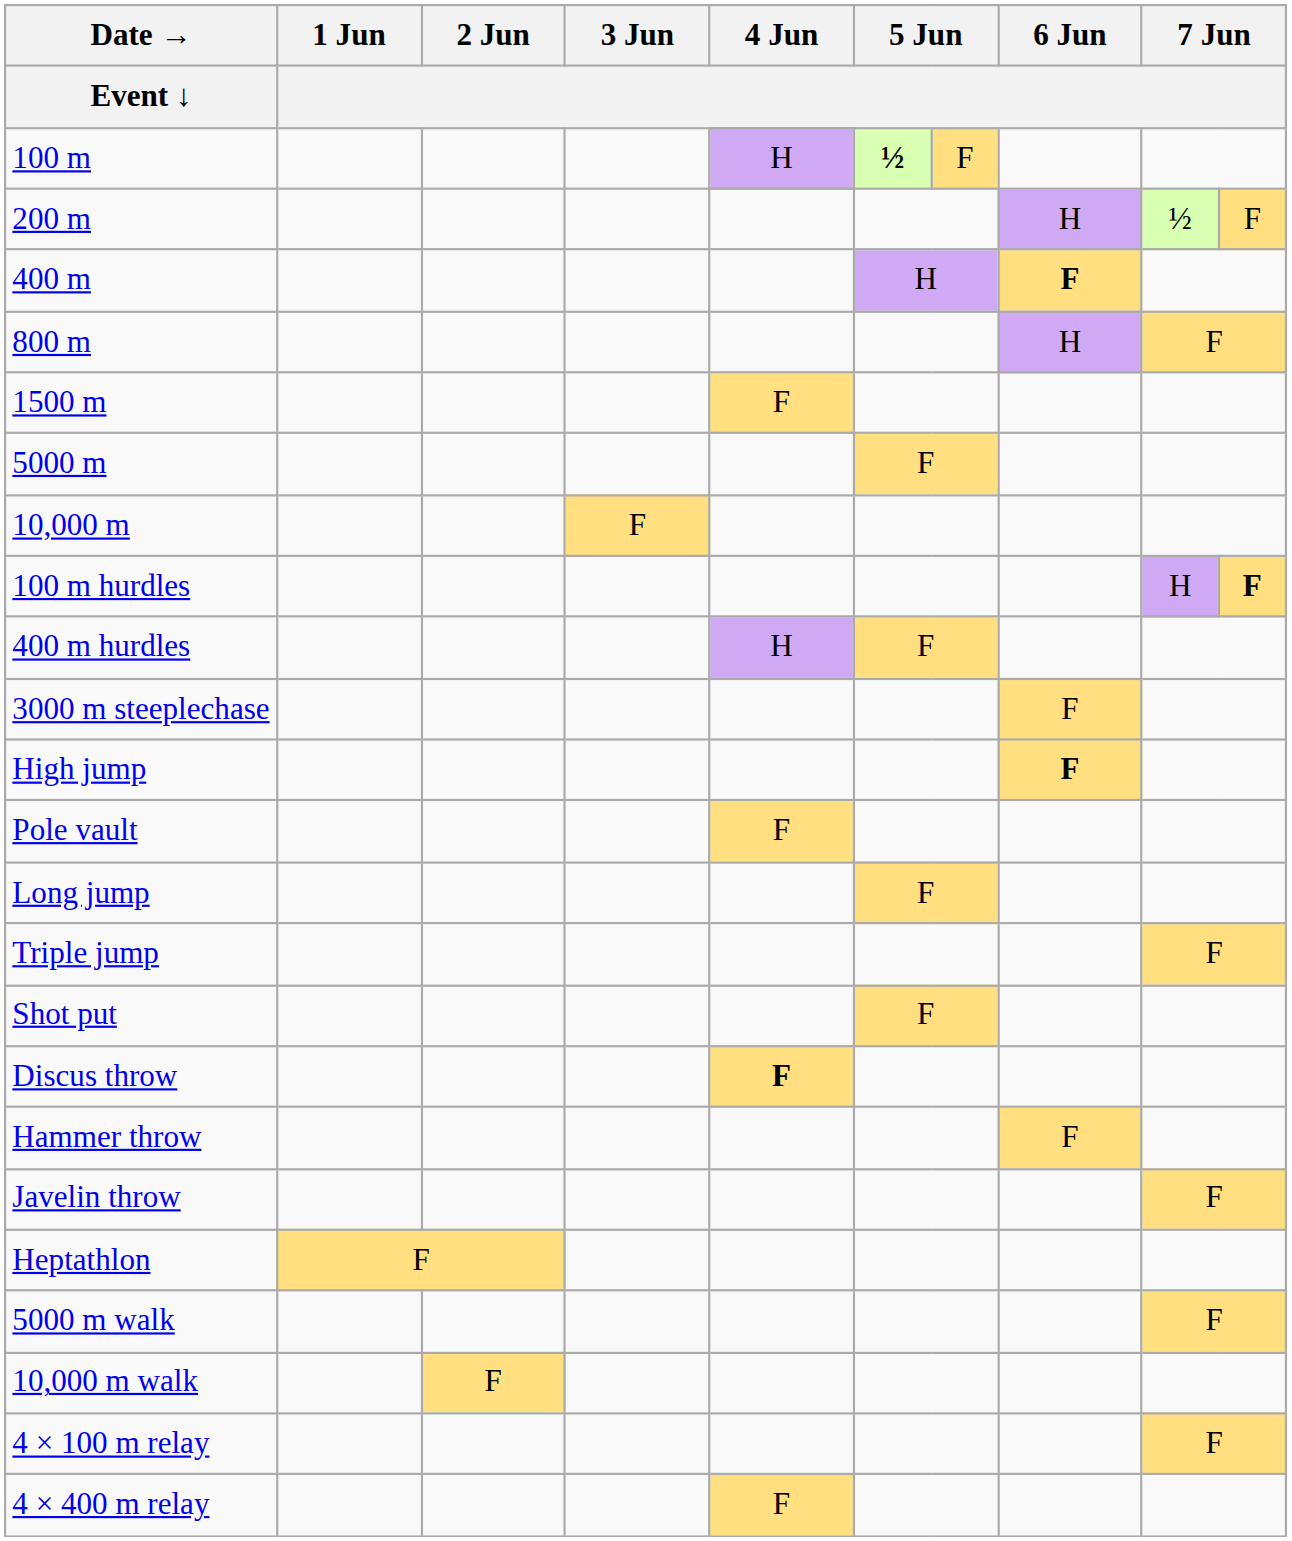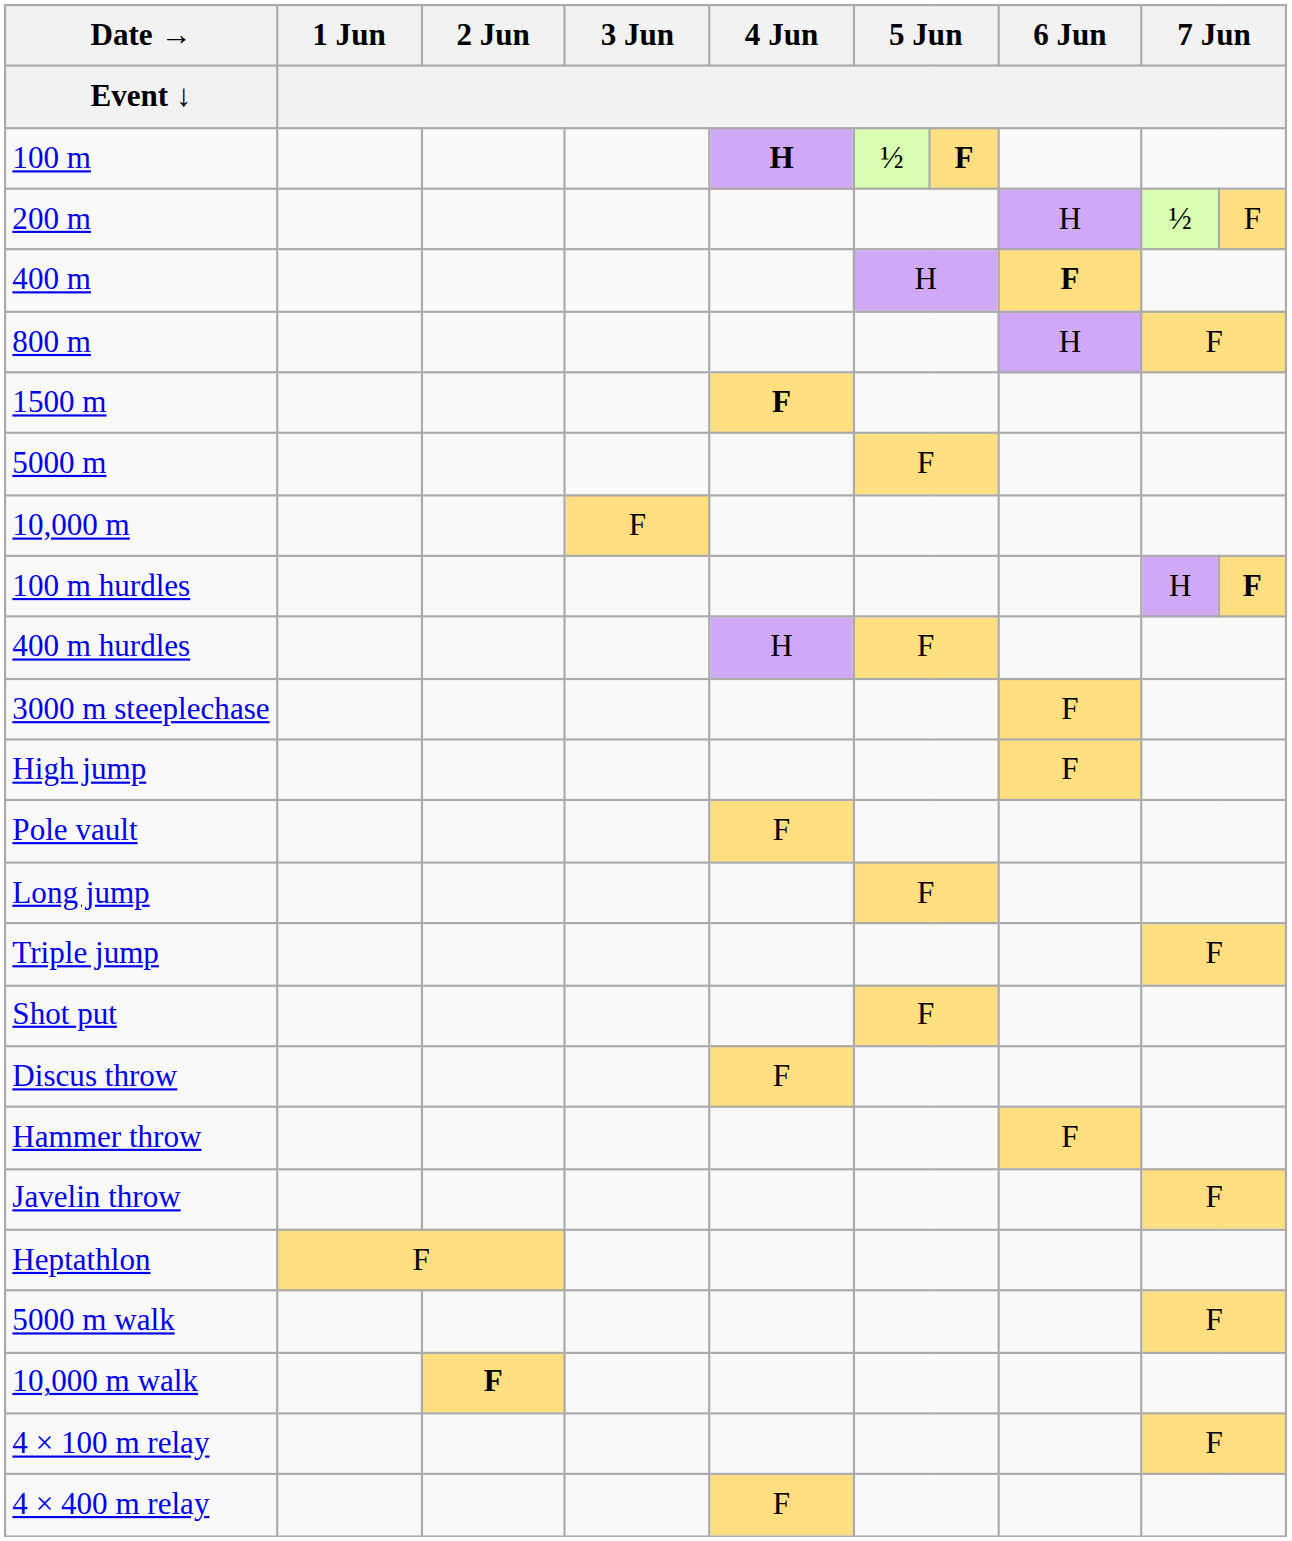(782, 157) normal -> (782, 157) bold
(893, 157) bold -> (892, 157) normal
(965, 157) normal -> (964, 157) bold
(782, 402) normal -> (782, 402) bold
(1070, 769) bold -> (1070, 769) normal
(782, 1075) bold -> (782, 1075) normal
(493, 1381) normal -> (493, 1381) bold
